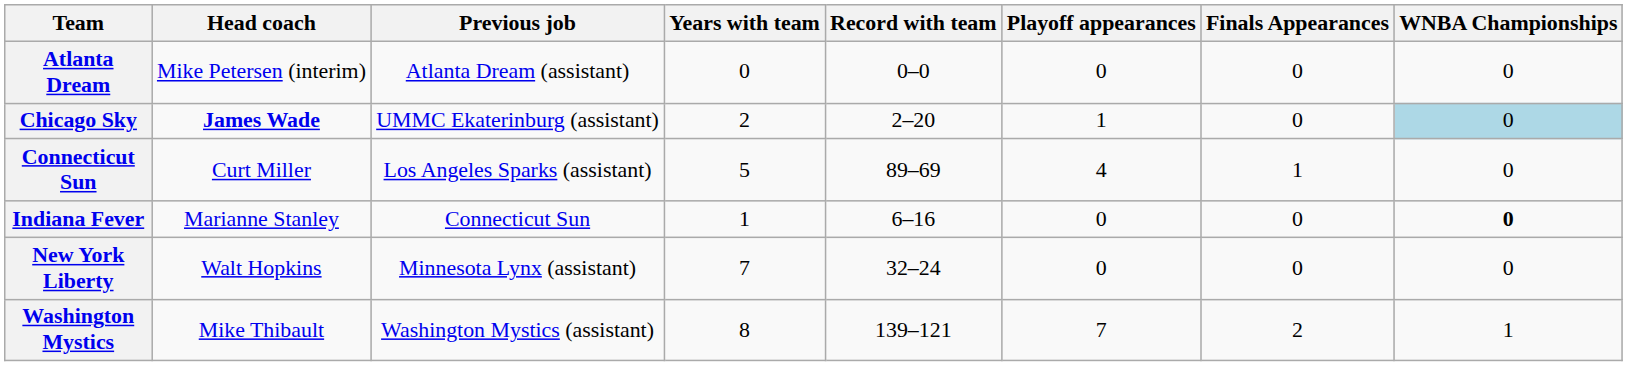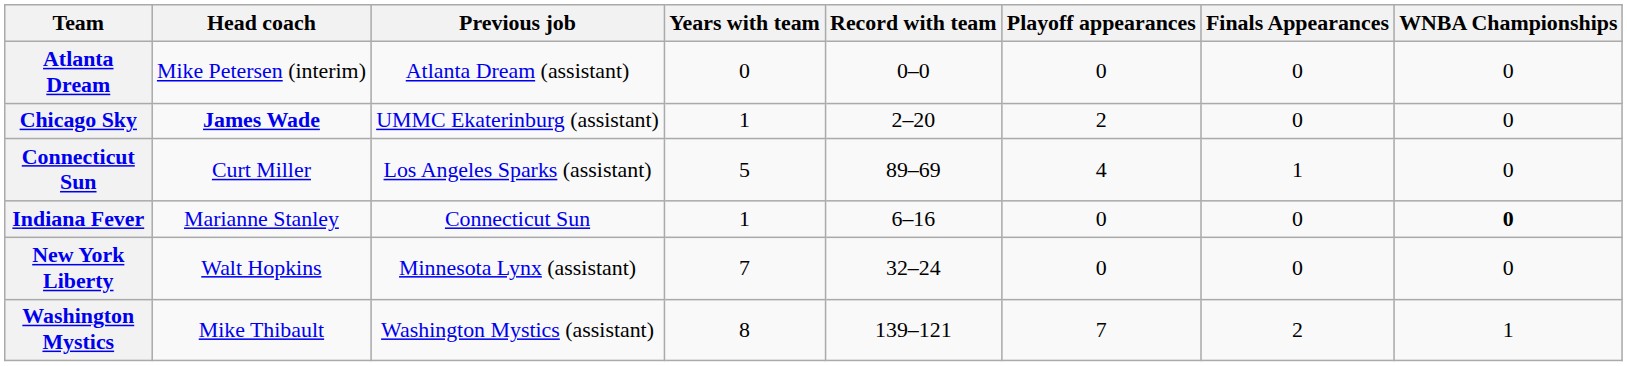(744, 120) 2 -> (744, 120) 1
(1101, 120) 1 -> (1101, 120) 2
(1508, 120) lightblue background -> (1508, 120) no background
